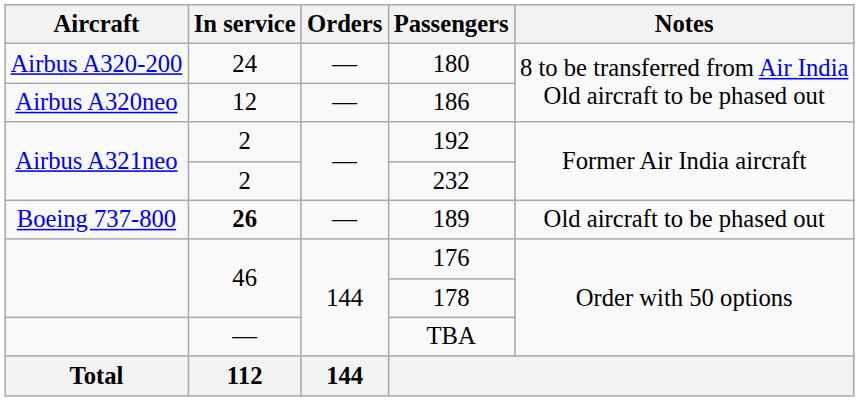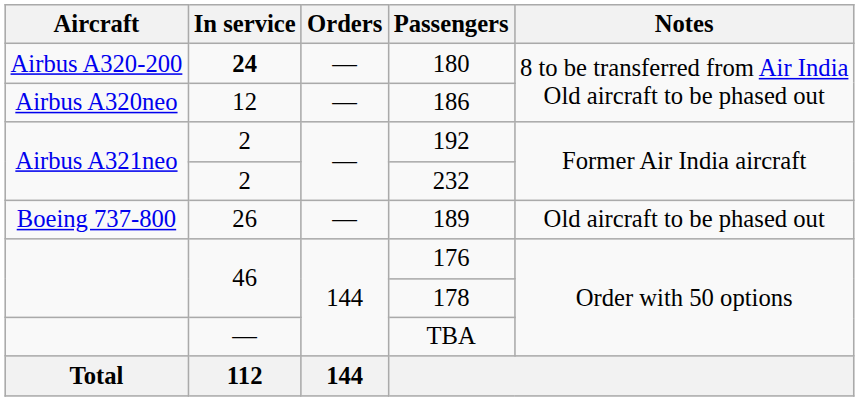(245, 63) normal -> (245, 63) bold
(245, 219) bold -> (245, 219) normal
